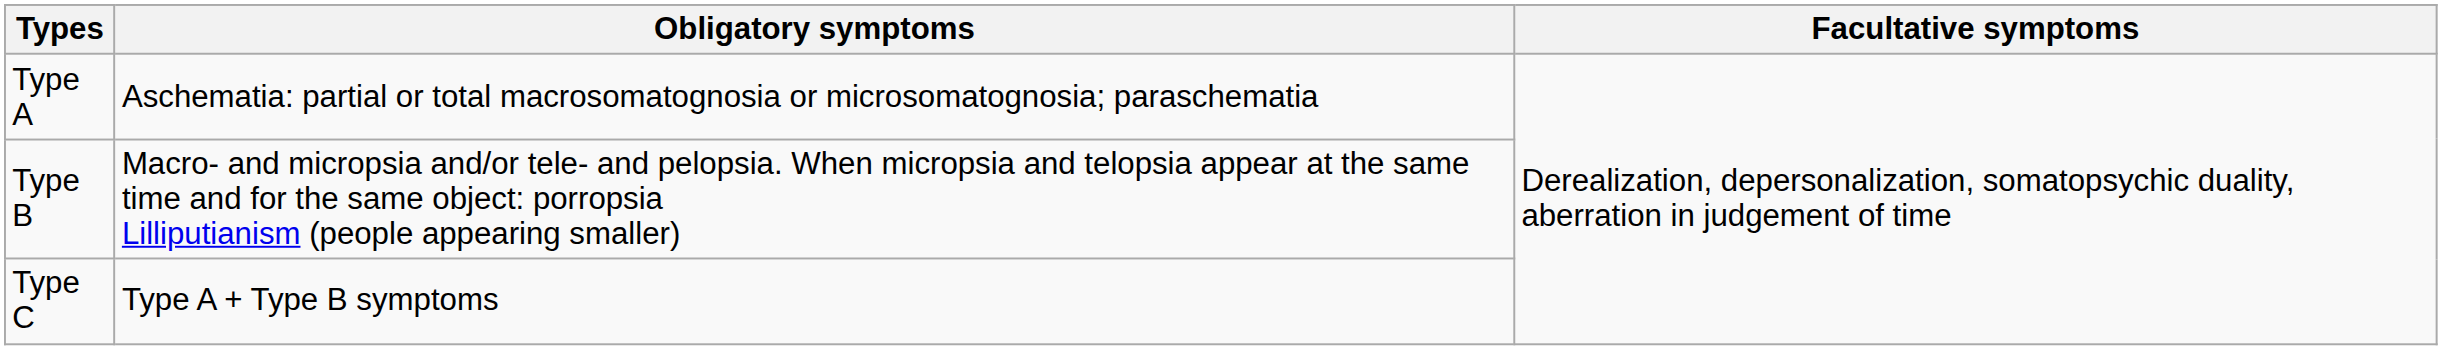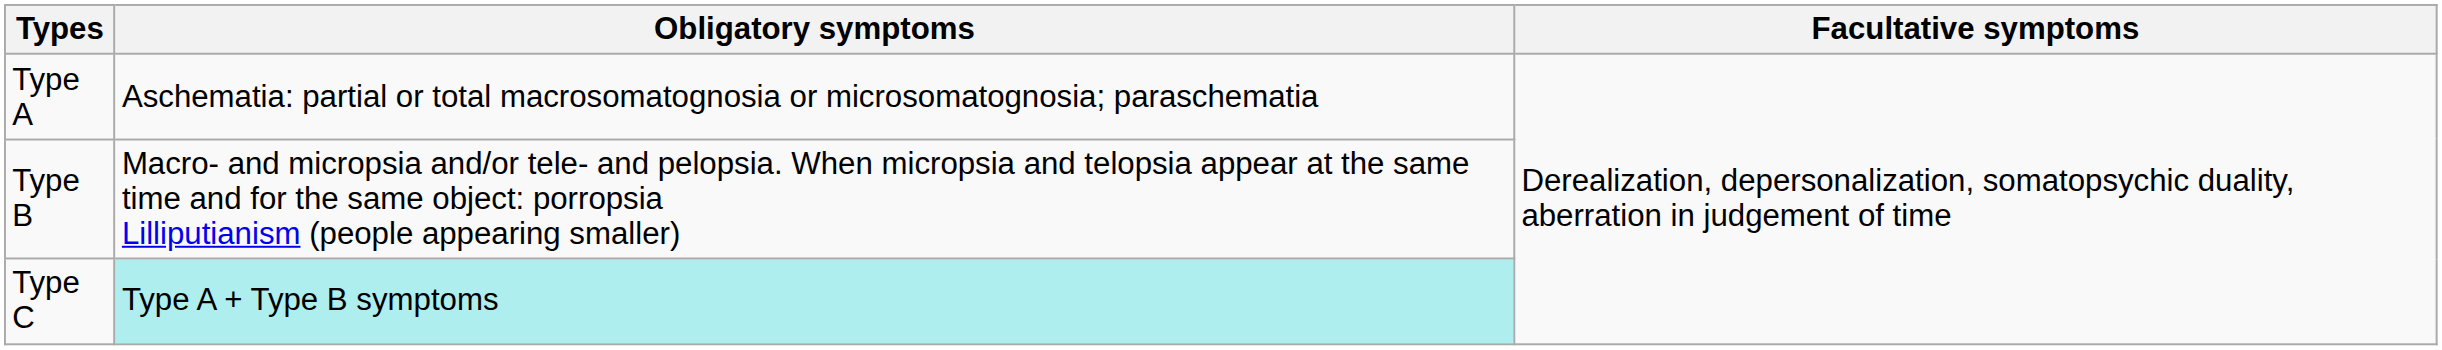(310, 300) no background -> (310, 300) paleturquoise background
